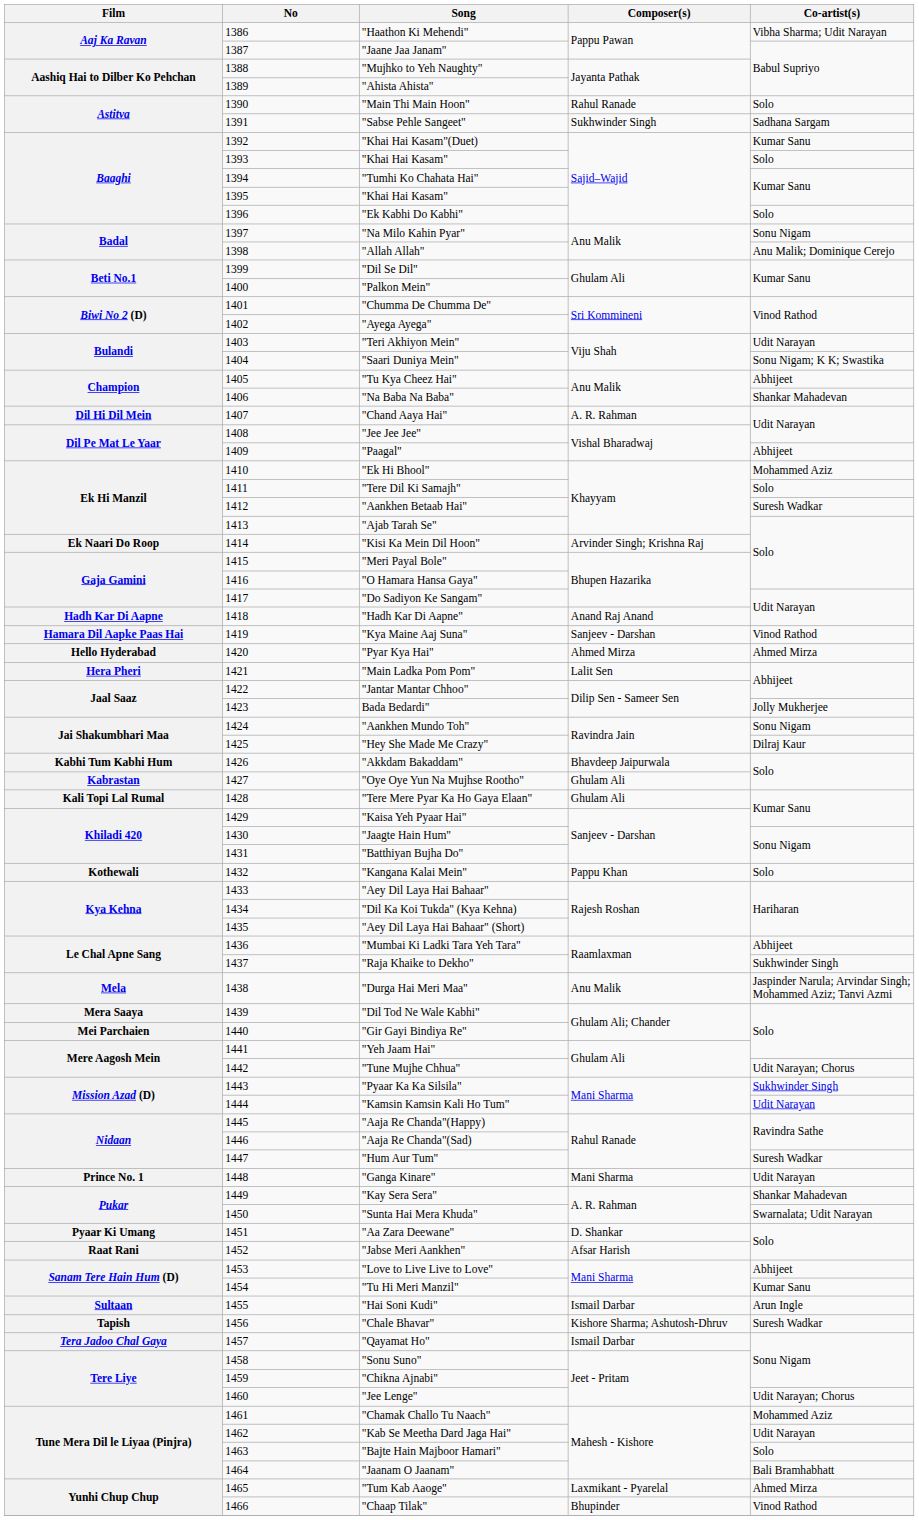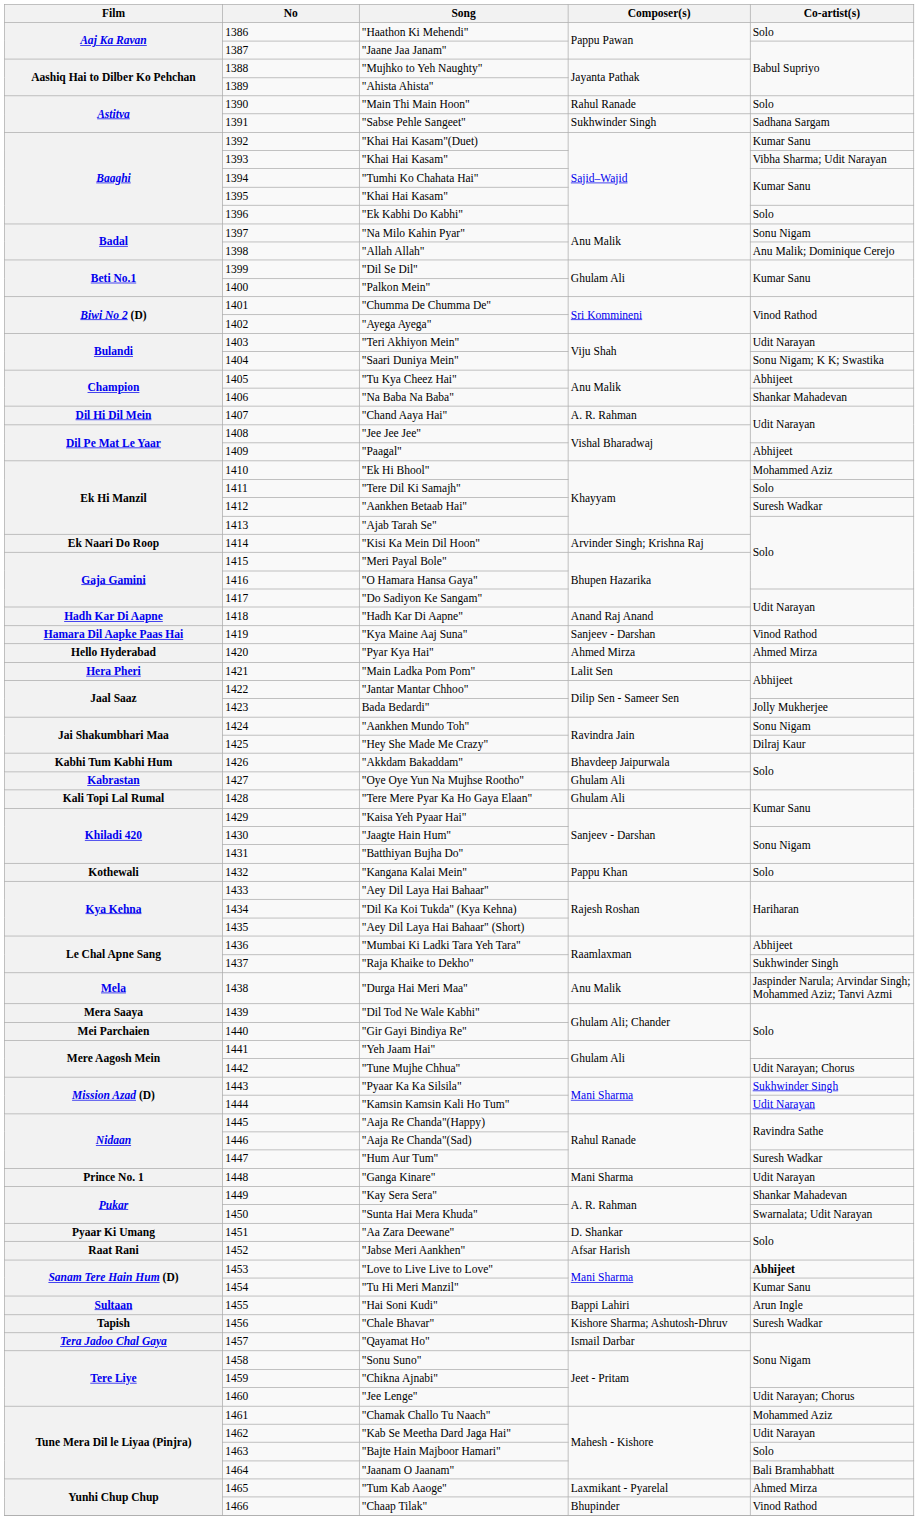(820, 31) Vibha Sharma; Udit Narayan -> (763, 31) Solo
(763, 159) Solo -> (820, 159) Vibha Sharma; Udit Narayan
(773, 1268) normal -> (774, 1268) bold
(603, 1305) Ismail Darbar -> (600, 1305) Bappi Lahiri
